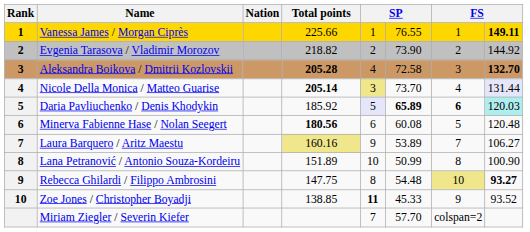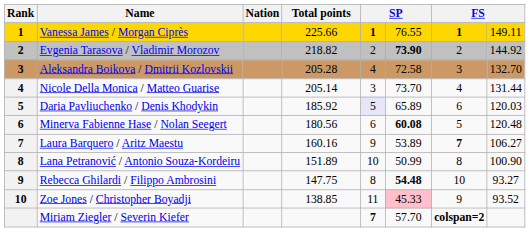(373, 32) normal -> (373, 32) bold
(458, 32) normal -> (459, 32) bold
(504, 32) bold -> (506, 32) normal
(408, 50) normal -> (408, 50) bold
(321, 69) bold -> (321, 69) normal
(504, 69) bold -> (506, 69) normal
(321, 87) bold -> (321, 87) normal
(373, 87) khaki background -> (373, 87) no background
(504, 87) lavender background -> (506, 87) no background
(408, 106) bold -> (408, 106) normal
(458, 106) bold -> (459, 106) normal
(504, 106) paleturquoise background -> (506, 106) no background
(321, 124) bold -> (321, 124) normal
(408, 124) normal -> (408, 124) bold
(321, 143) khaki background -> (321, 143) no background
(458, 143) normal -> (459, 143) bold
(408, 180) normal -> (408, 180) bold
(458, 180) khaki background -> (459, 180) no background
(504, 180) bold -> (506, 180) normal
(373, 198) bold -> (373, 198) normal
(408, 198) no background -> (408, 198) pink background
(373, 217) normal -> (373, 217) bold
(458, 217) normal -> (459, 217) bold
